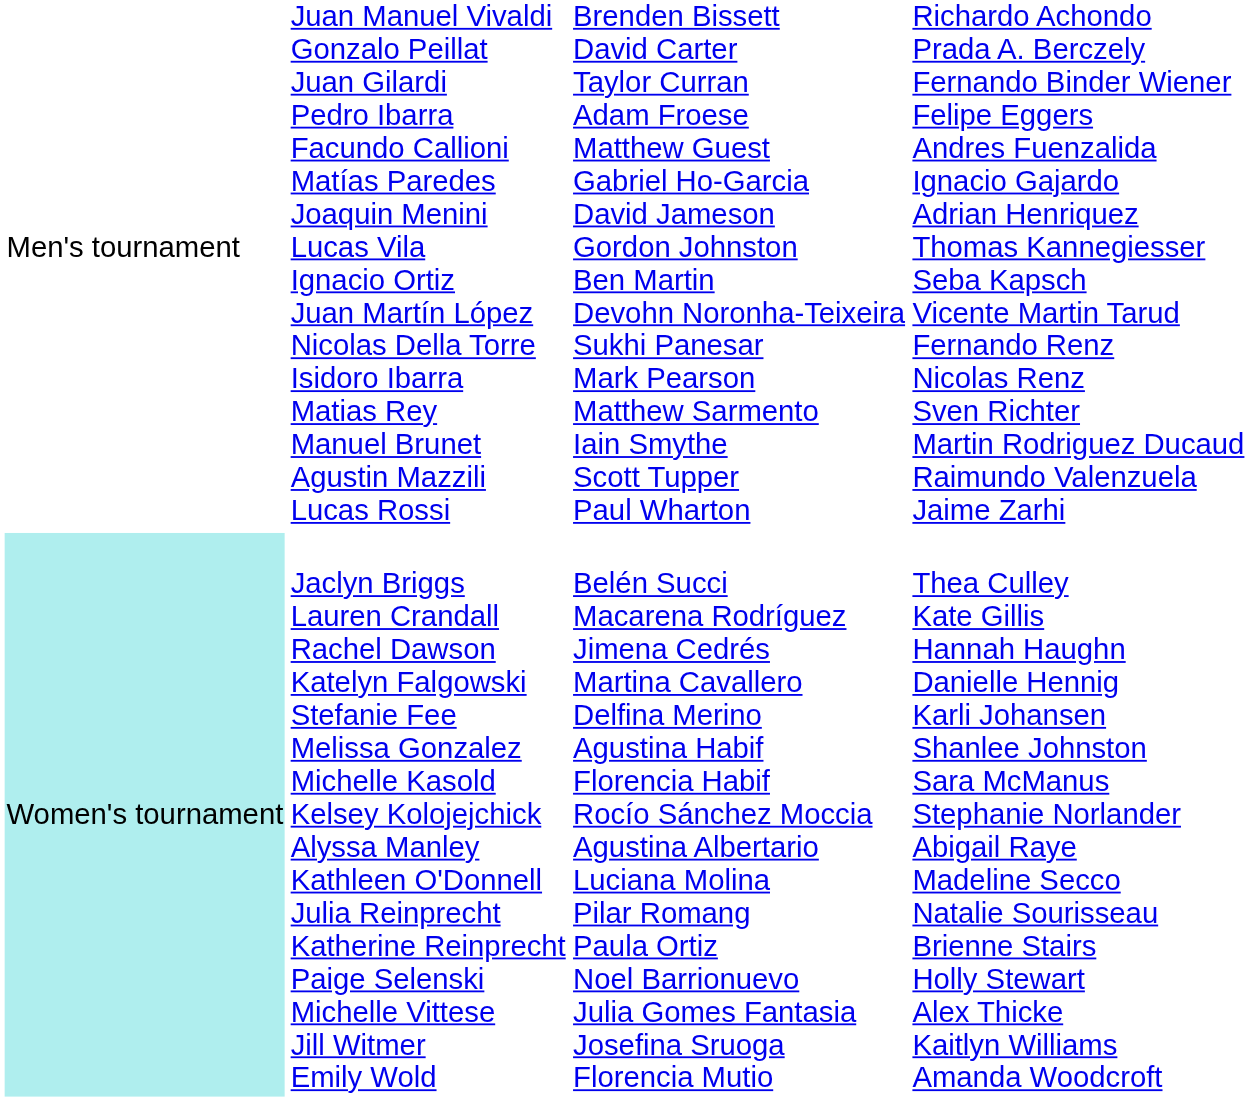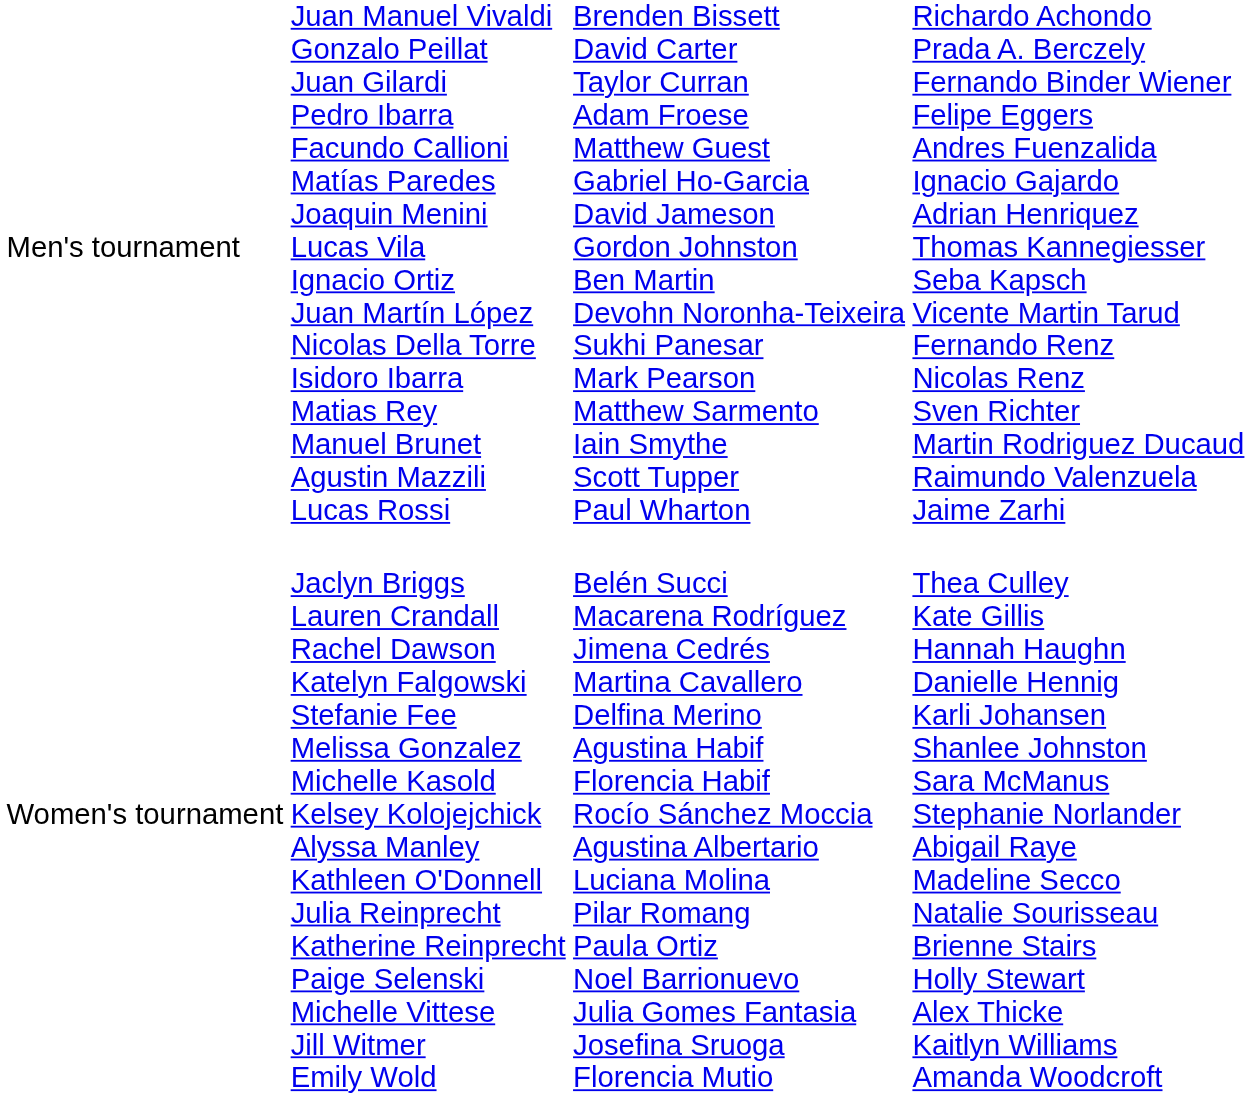(145, 814) paleturquoise background -> (145, 814) no background
